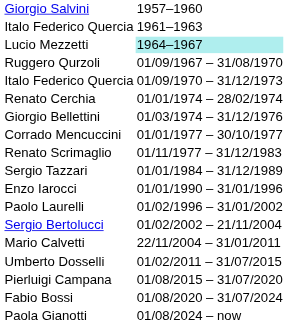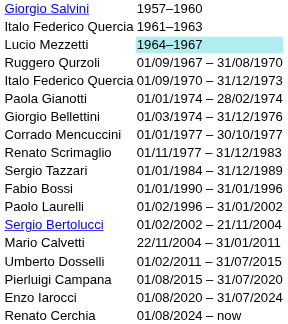(50, 99) Renato Cerchia -> (46, 99) Paola Gianotti
(41, 189) Enzo Iarocci -> (39, 189) Fabio Bossi
(39, 297) Fabio Bossi -> (41, 297) Enzo Iarocci
(46, 315) Paola Gianotti -> (50, 315) Renato Cerchia
